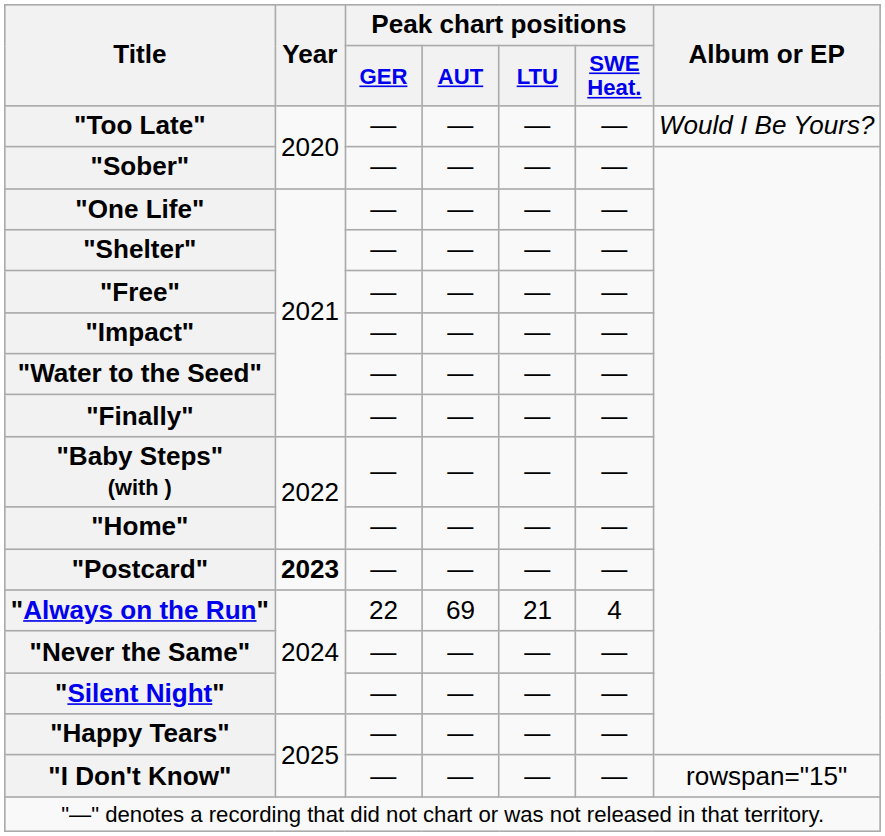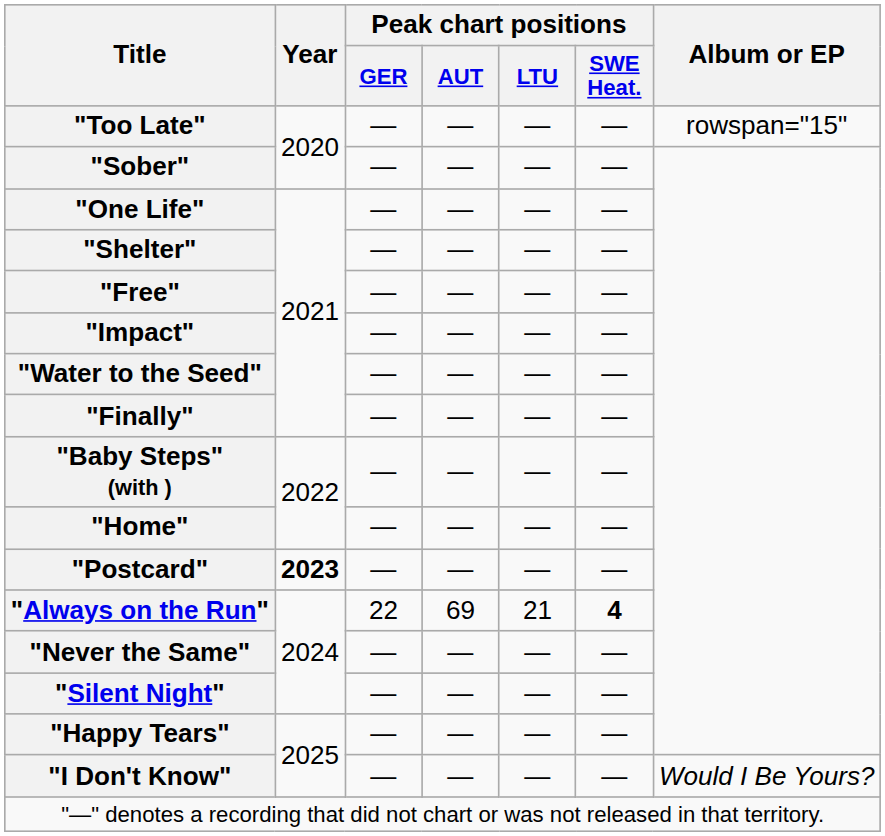(767, 125) Would I Be Yours? -> (767, 125) rowspan="15"
(614, 610) normal -> (614, 610) bold
(767, 775) rowspan="15" -> (767, 775) Would I Be Yours?
